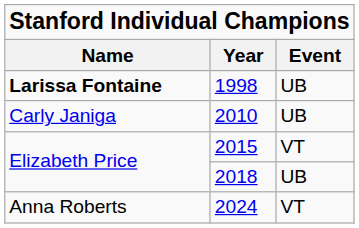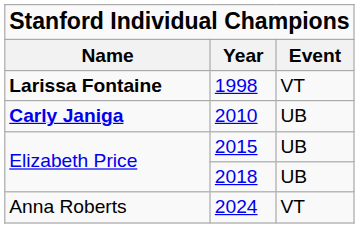(294, 85) UB -> (293, 85) VT
(63, 115) normal -> (66, 115) bold
(293, 146) VT -> (294, 146) UB
